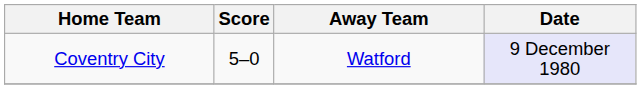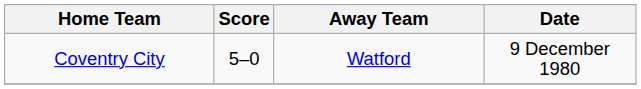(560, 58) lavender background -> (560, 58) no background
